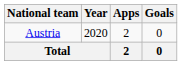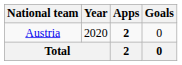(126, 32) normal -> (126, 32) bold
